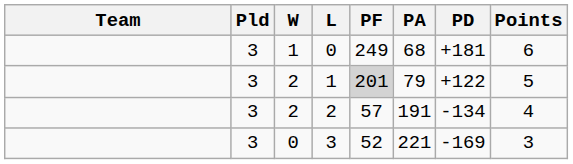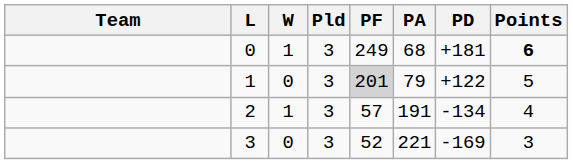columns swapped: (253, 20) <-> (331, 20)
(529, 51) normal -> (529, 51) bold
(293, 82) 2 -> (288, 82) 0
(293, 112) 2 -> (288, 112) 1
